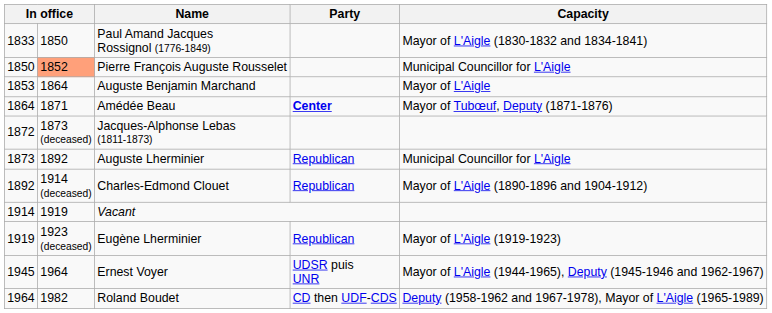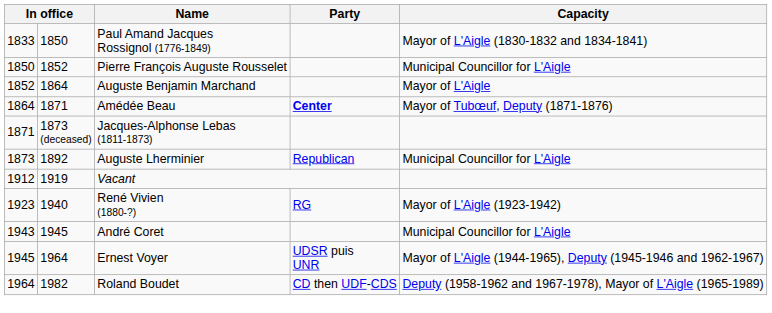(54, 67) lightsalmon background -> (54, 67) no background
(21, 86) 1853 -> (21, 86) 1852
(21, 132) 1872 -> (21, 132) 1871
- row: (163, 185)
(21, 212) 1914 -> (21, 178) 1912
- row: (149, 238)
+ row: (130, 205)
+ row: (131, 231)
